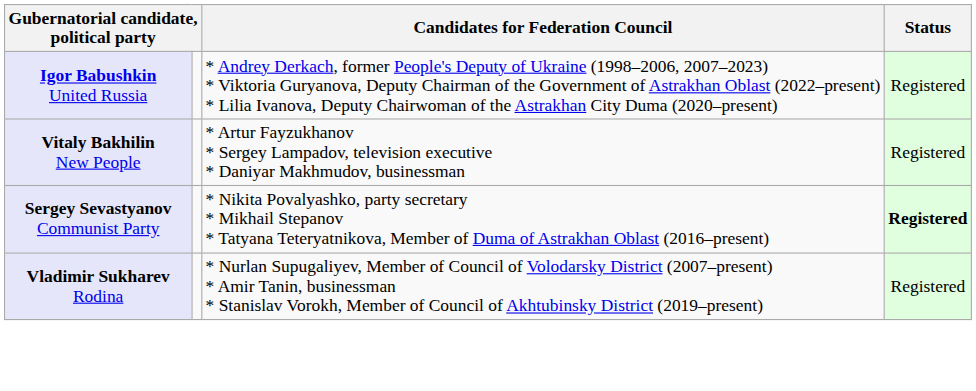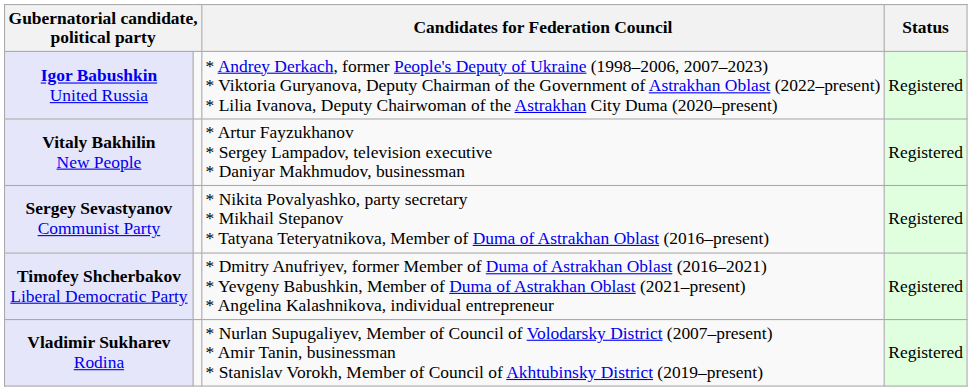(928, 219) bold -> (926, 219) normal
+ row: (99, 285)
